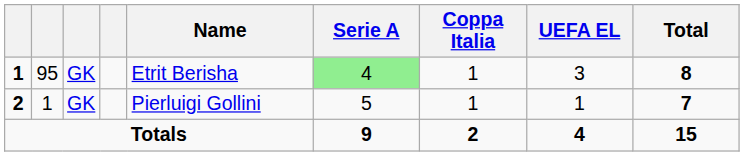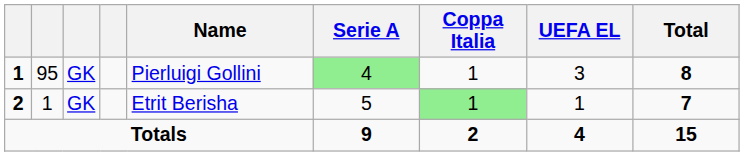(185, 72) Etrit Berisha -> (196, 72) Pierluigi Gollini
(196, 103) Pierluigi Gollini -> (185, 103) Etrit Berisha
(473, 103) no background -> (473, 103) lightgreen background
